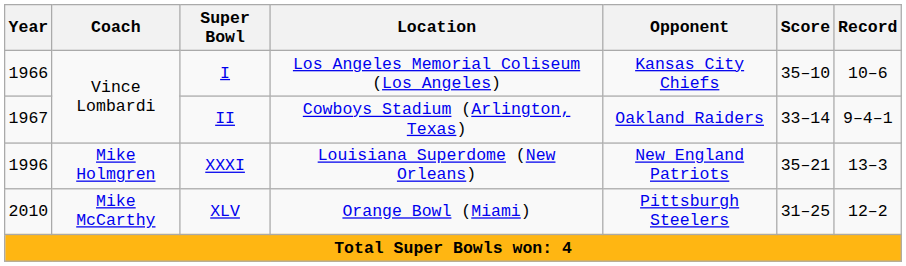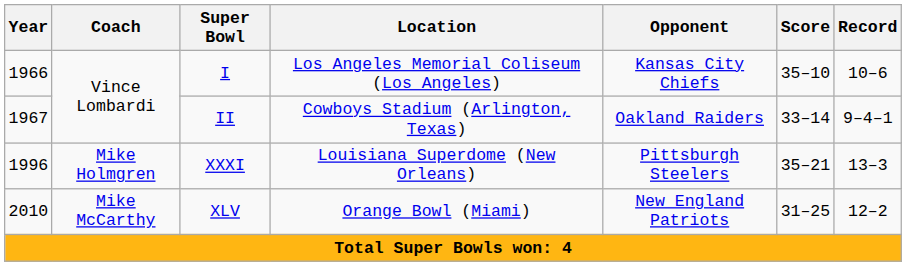(690, 165) New England Patriots -> (690, 165) Pittsburgh Steelers
(690, 211) Pittsburgh Steelers -> (690, 211) New England Patriots
